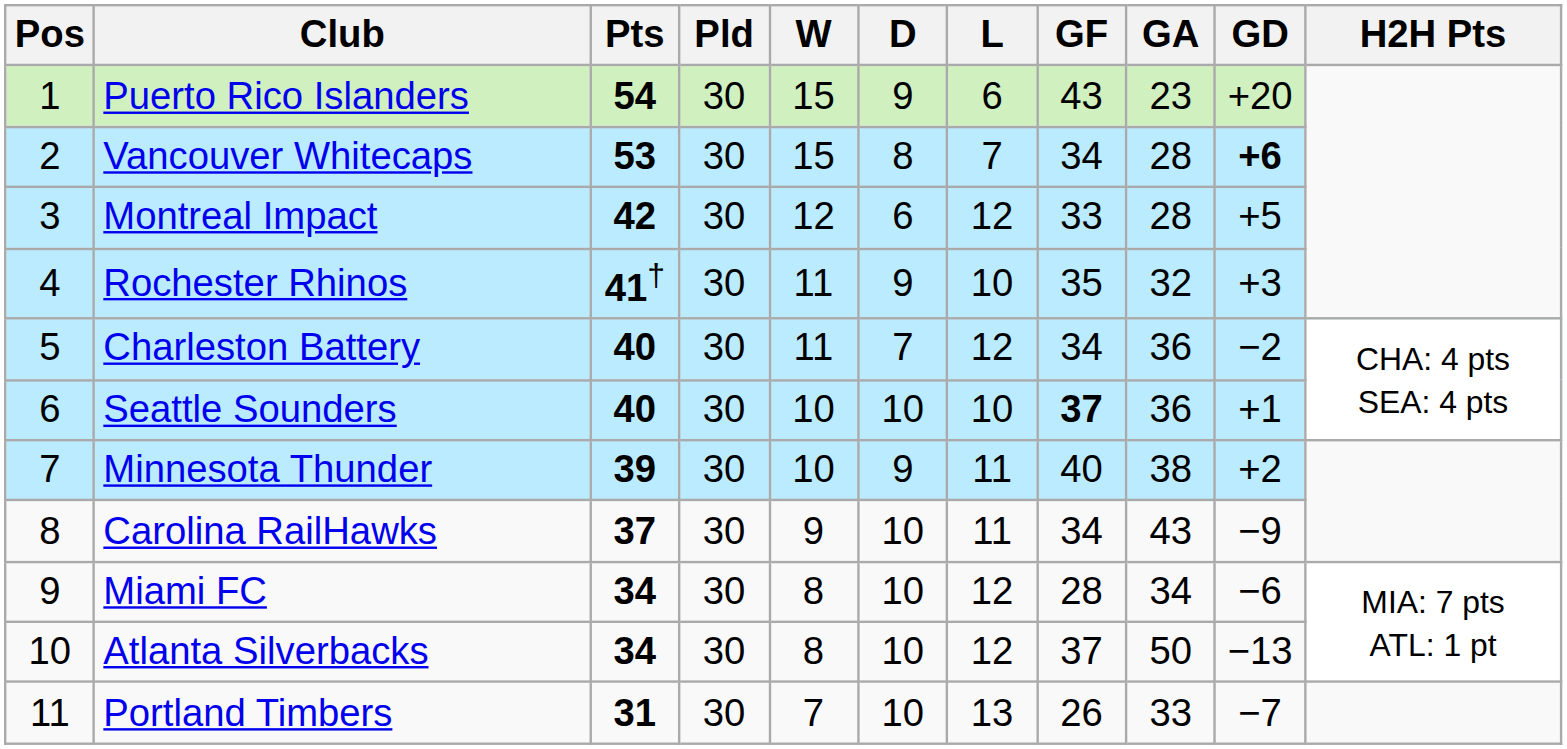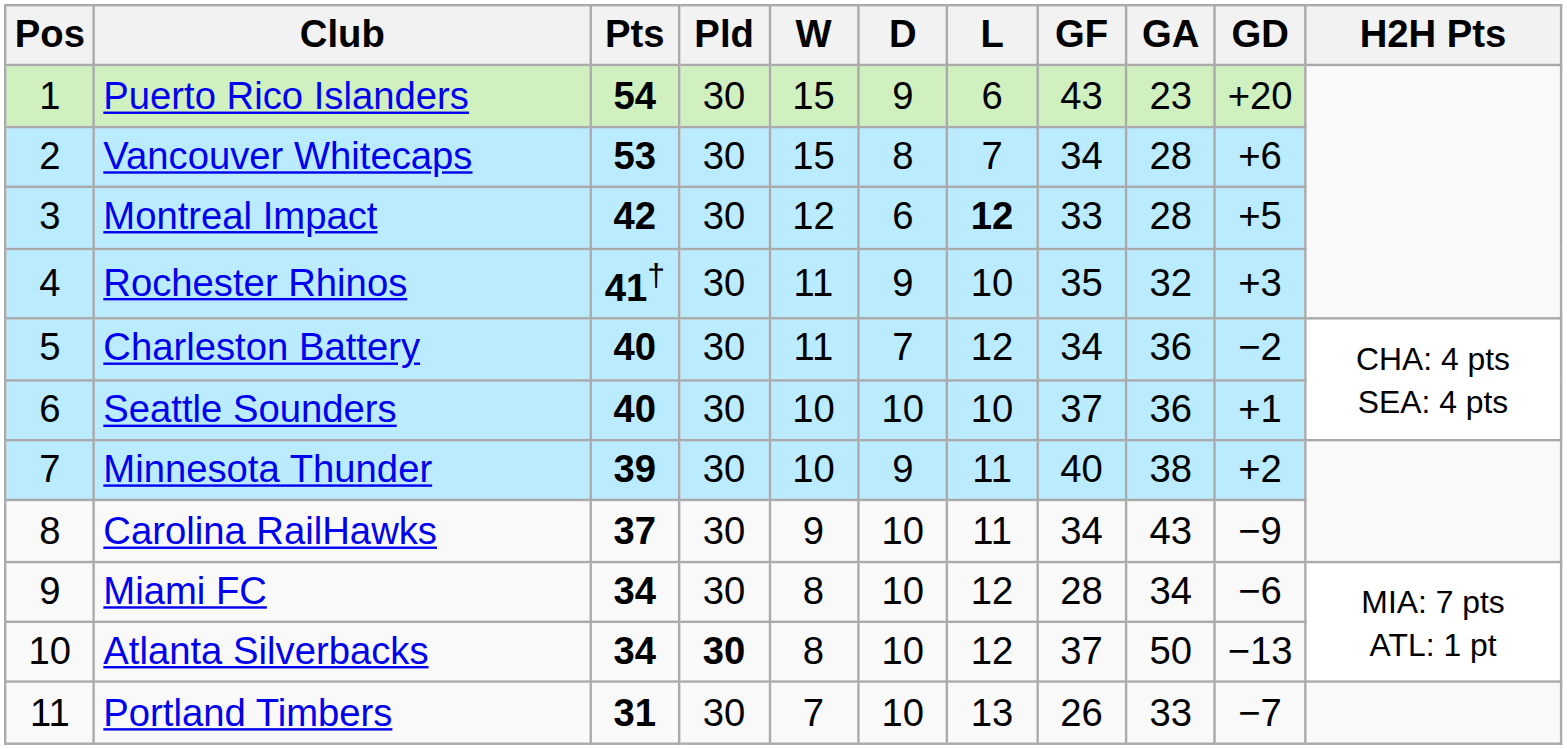(1260, 156) bold -> (1260, 156) normal
(992, 216) normal -> (992, 216) bold
(1081, 409) bold -> (1081, 409) normal
(724, 651) normal -> (724, 651) bold
